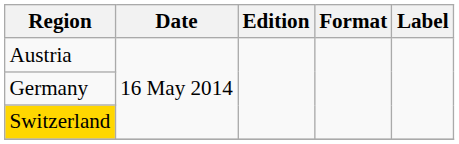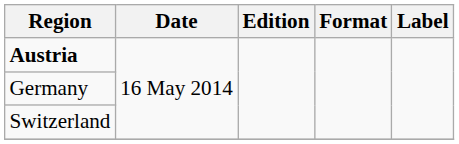(41, 54) normal -> (44, 54) bold
(60, 121) gold background -> (60, 121) no background
